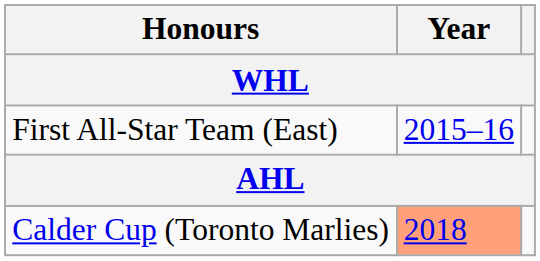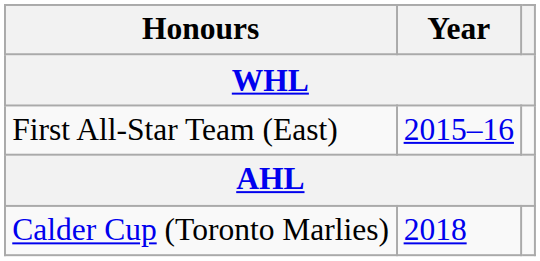(435, 229) lightsalmon background -> (435, 229) no background
